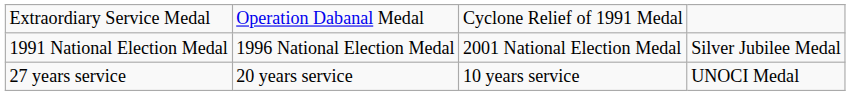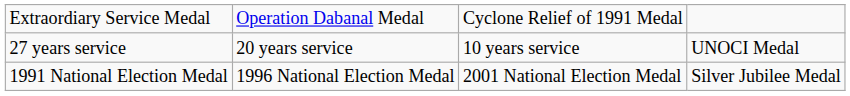rows swapped: (119, 47) <-> (68, 76)
